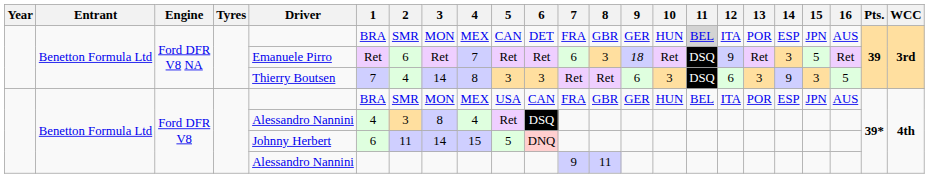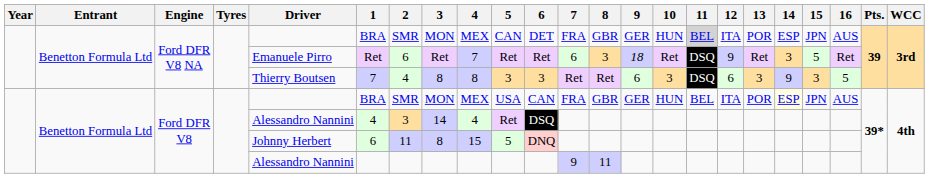(440, 78) 14 -> (440, 78) 8
(789, 99) no background -> (789, 99) lightyellow background
(440, 120) 8 -> (440, 120) 14
(440, 141) 14 -> (440, 141) 8
